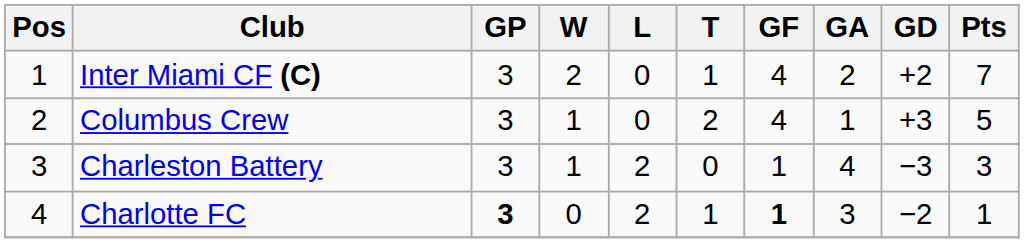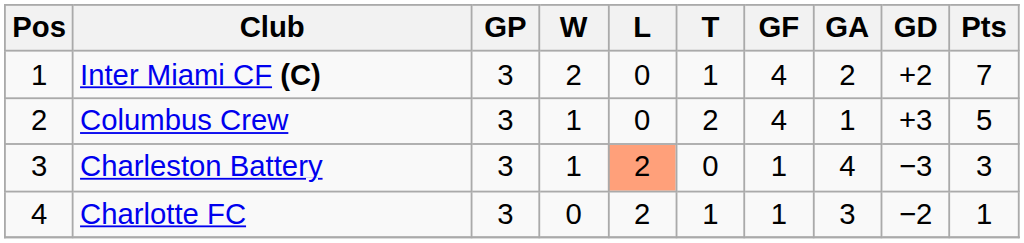(642, 167) no background -> (642, 167) lightsalmon background
(505, 213) bold -> (505, 213) normal
(779, 213) bold -> (779, 213) normal
